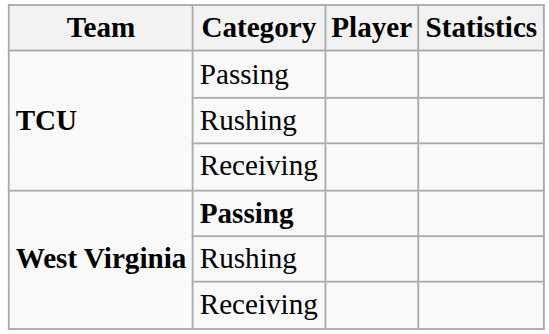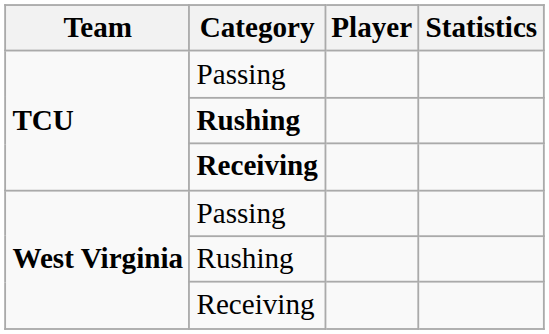(248, 120) normal -> (248, 120) bold
(259, 166) normal -> (257, 166) bold
(247, 212) bold -> (241, 212) normal
